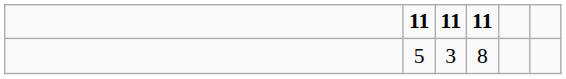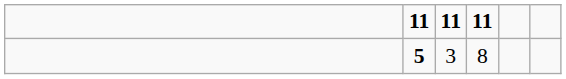(419, 55) normal -> (419, 55) bold
